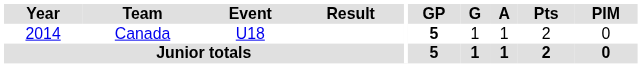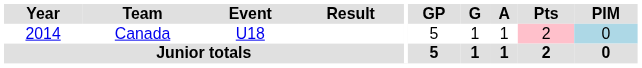(434, 33) bold -> (434, 33) normal
(546, 33) no background -> (546, 33) pink background
(606, 33) no background -> (606, 33) lightblue background
